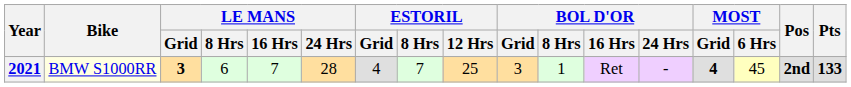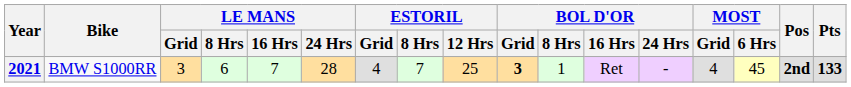(102, 69) lightyellow background -> (102, 69) no background
(181, 69) bold -> (181, 69) normal
(518, 69) normal -> (518, 69) bold
(713, 69) bold -> (713, 69) normal
